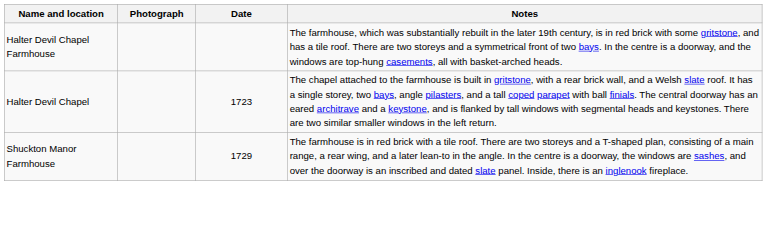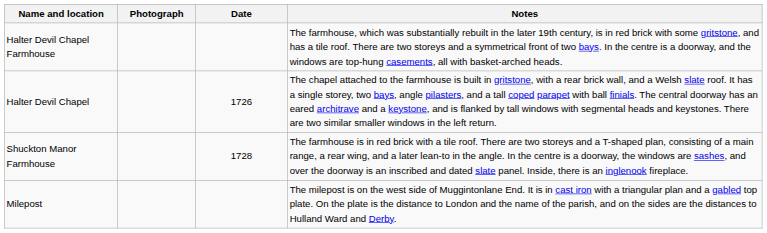(241, 101) 1723 -> (241, 101) 1726
(241, 156) 1729 -> (241, 156) 1728
+ row: (24, 204)
